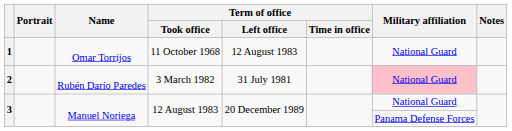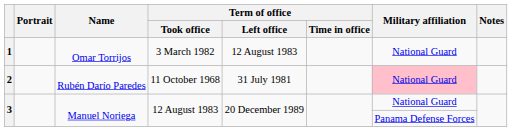(185, 51) 11 October 1968 -> (185, 51) 3 March 1982
(185, 79) 3 March 1982 -> (185, 79) 11 October 1968
